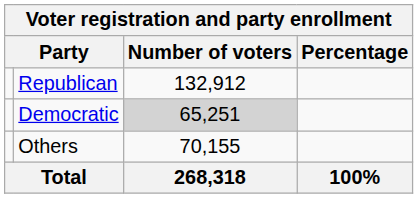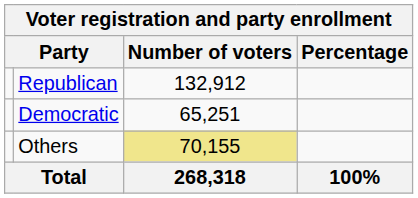(210, 114) lightgrey background -> (210, 114) no background
(210, 146) no background -> (210, 146) khaki background
